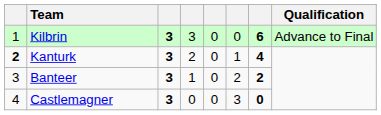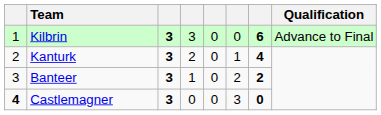(16, 57) bold -> (16, 57) normal
(16, 99) normal -> (16, 99) bold
